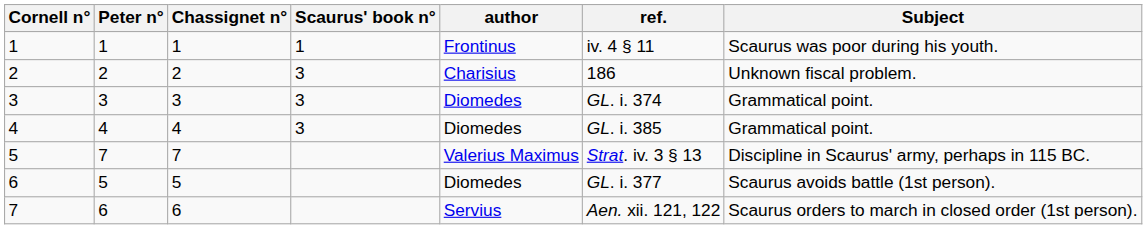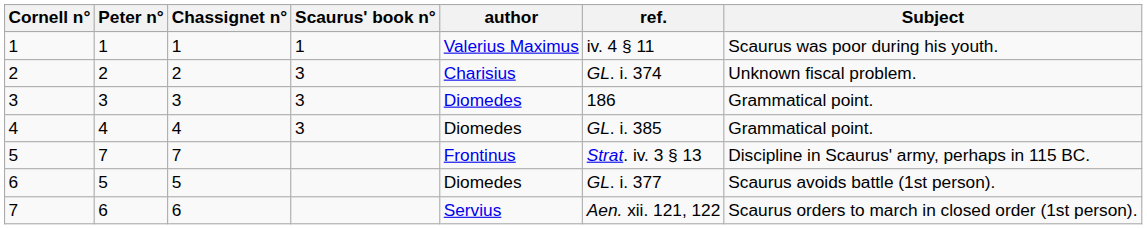(480, 45) Frontinus -> (511, 45) Valerius Maximus
(601, 73) 186 -> (624, 73) GL. i. 374
(624, 100) GL. i. 374 -> (601, 100) 186
(511, 155) Valerius Maximus -> (480, 155) Frontinus
